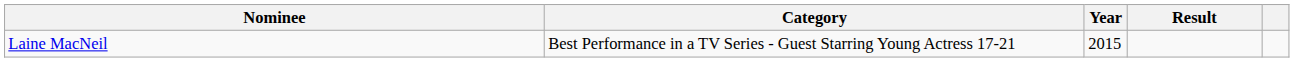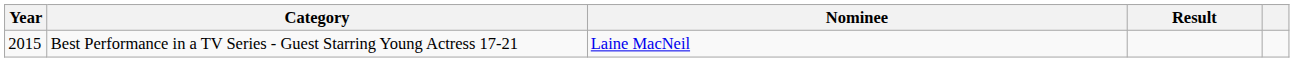columns swapped: (1106, 17) <-> (274, 17)
